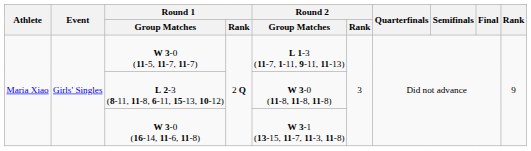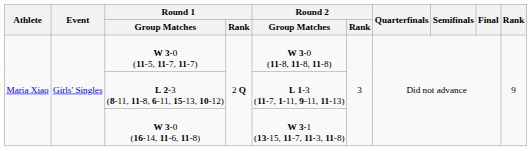(299, 59) L 1-3 (11-7, 1-11, 9-11, 11-13) -> (299, 59) W 3-0 (11-8, 11-8, 11-8)
(299, 96) W 3-0 (11-8, 11-8, 11-8) -> (299, 96) L 1-3 (11-7, 1-11, 9-11, 11-13)
